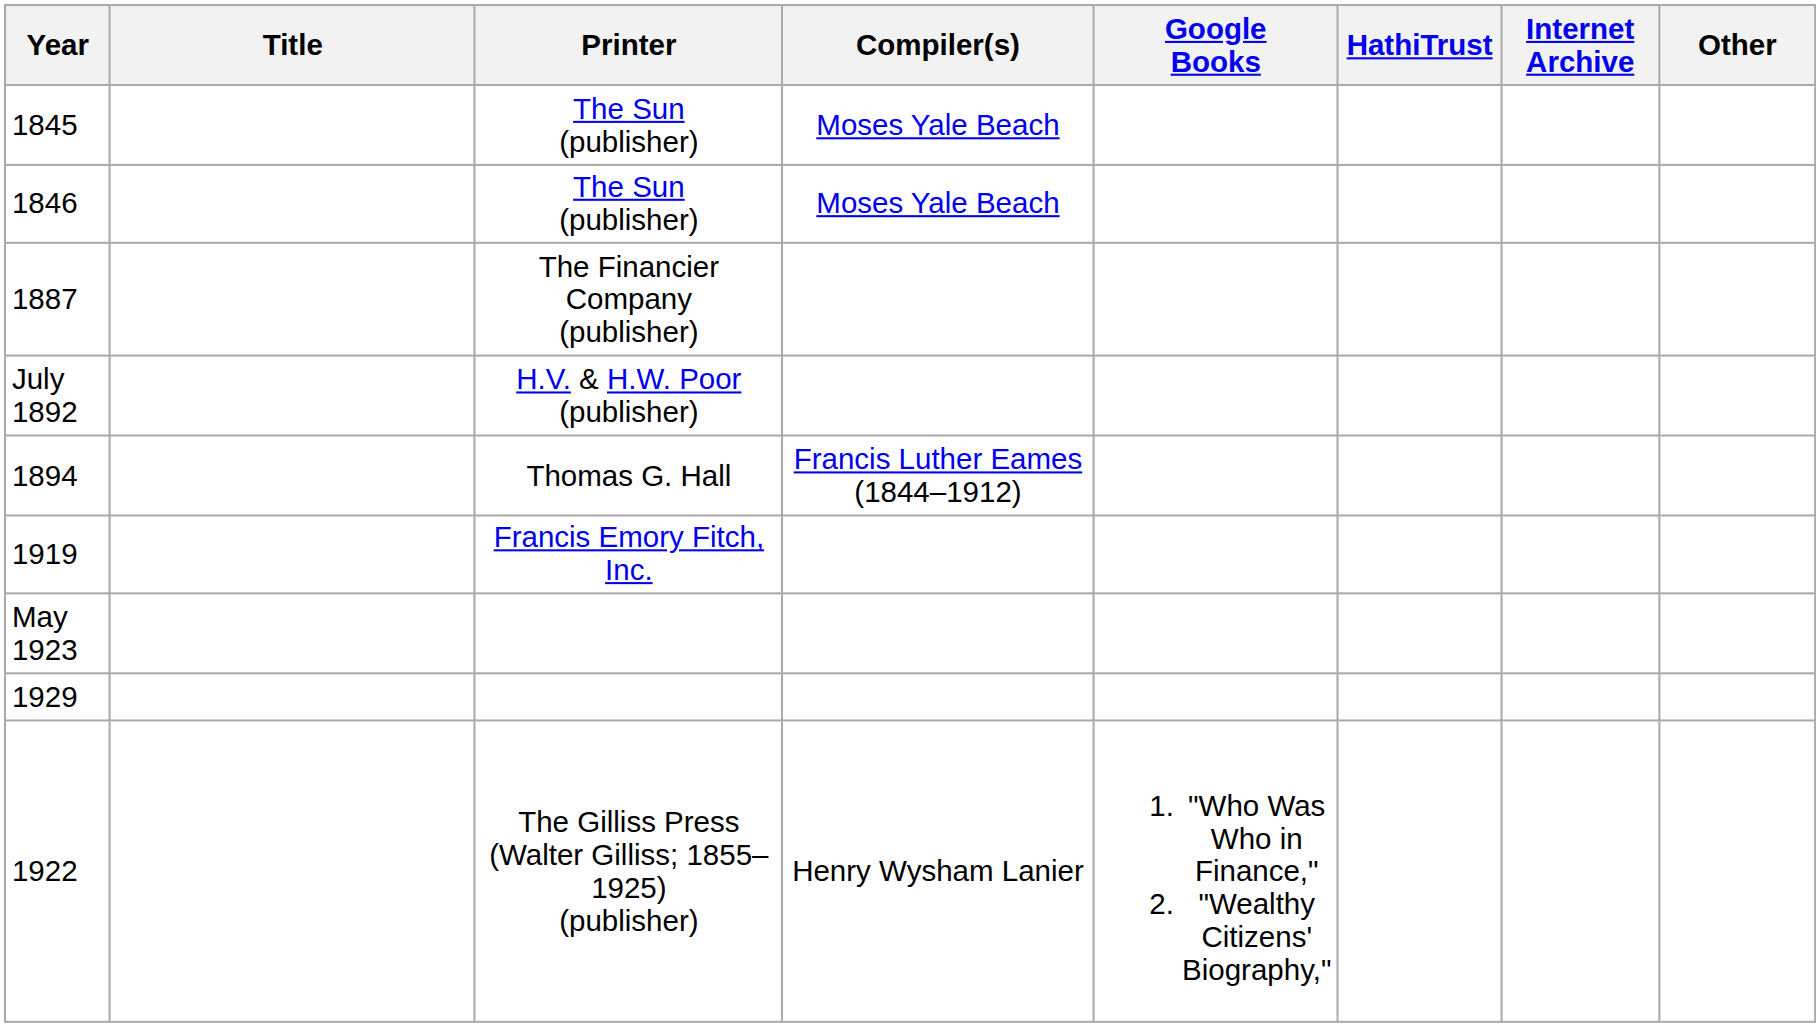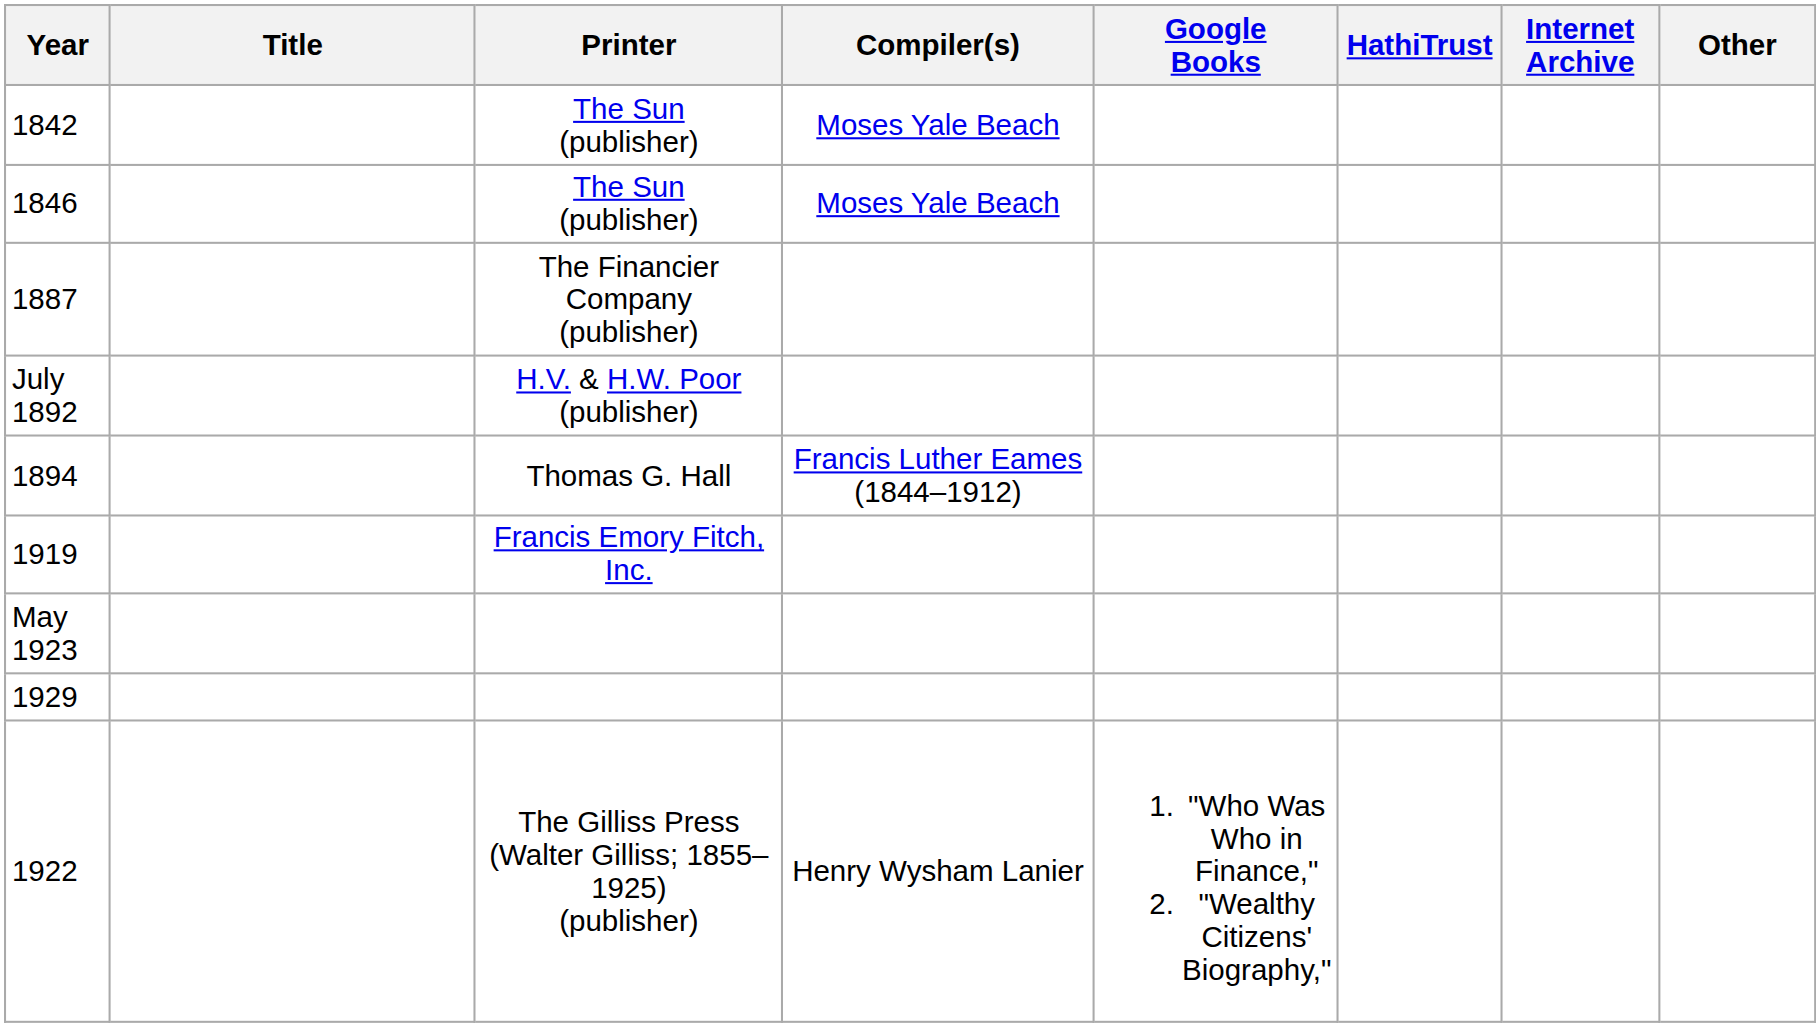+ row: (45, 125)
- row: (45, 125)
